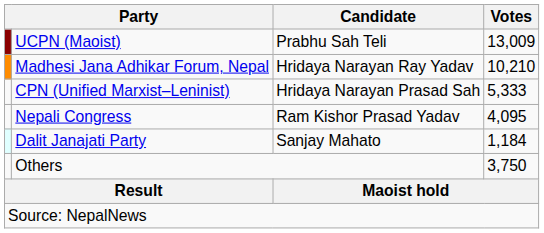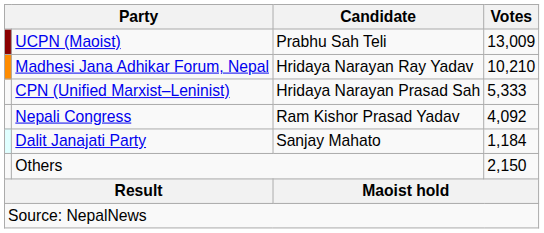(507, 116) 4,095 -> (507, 116) 4,092
(507, 166) 3,750 -> (507, 166) 2,150
